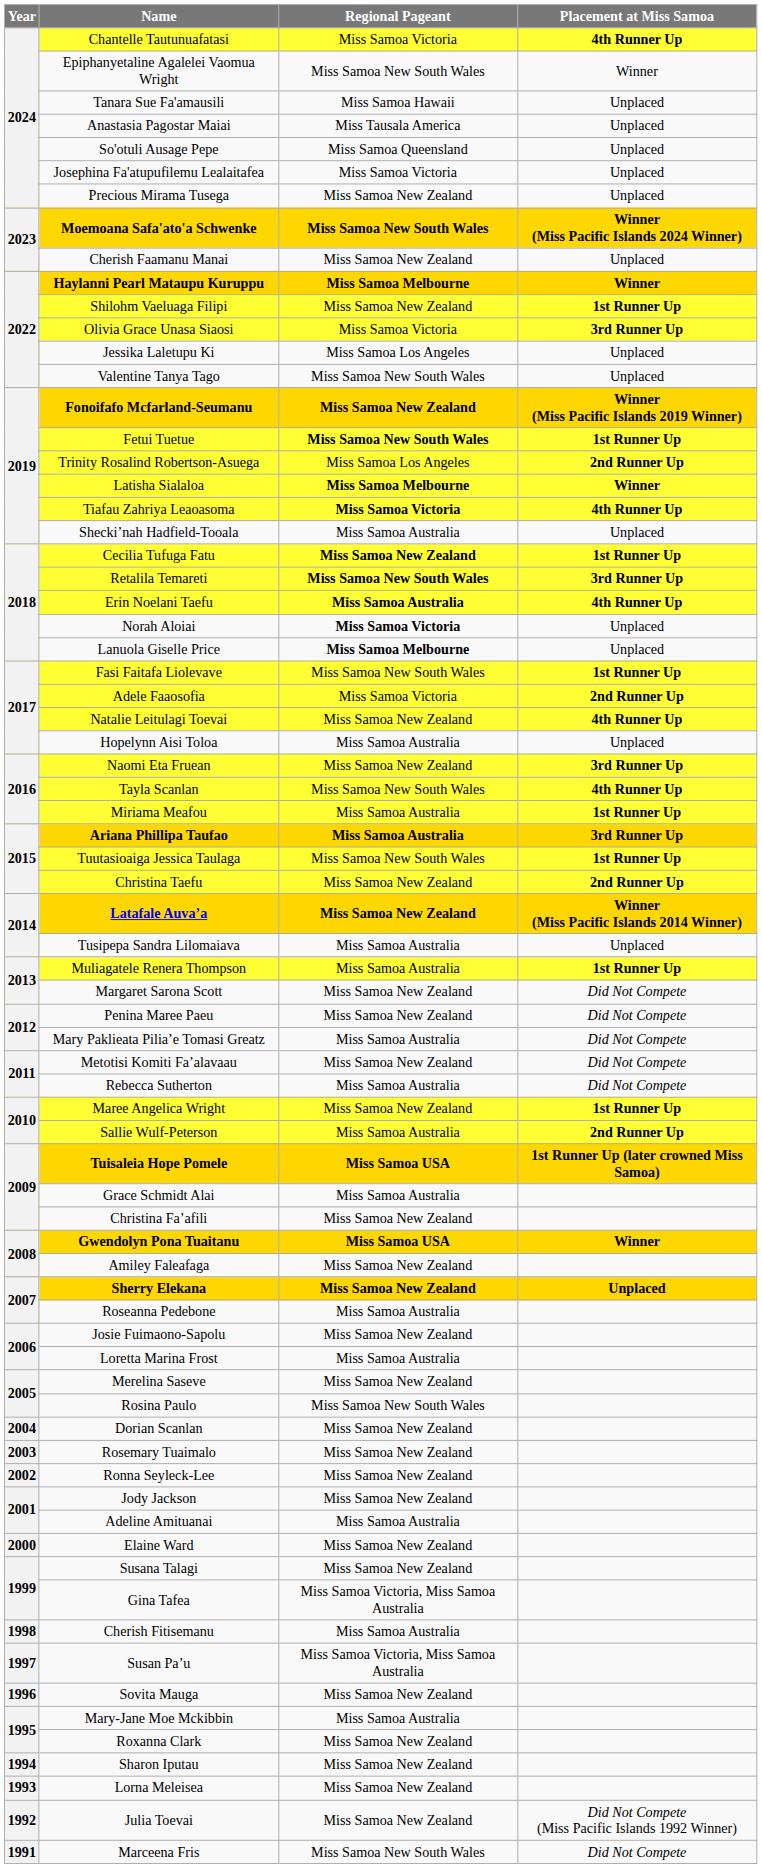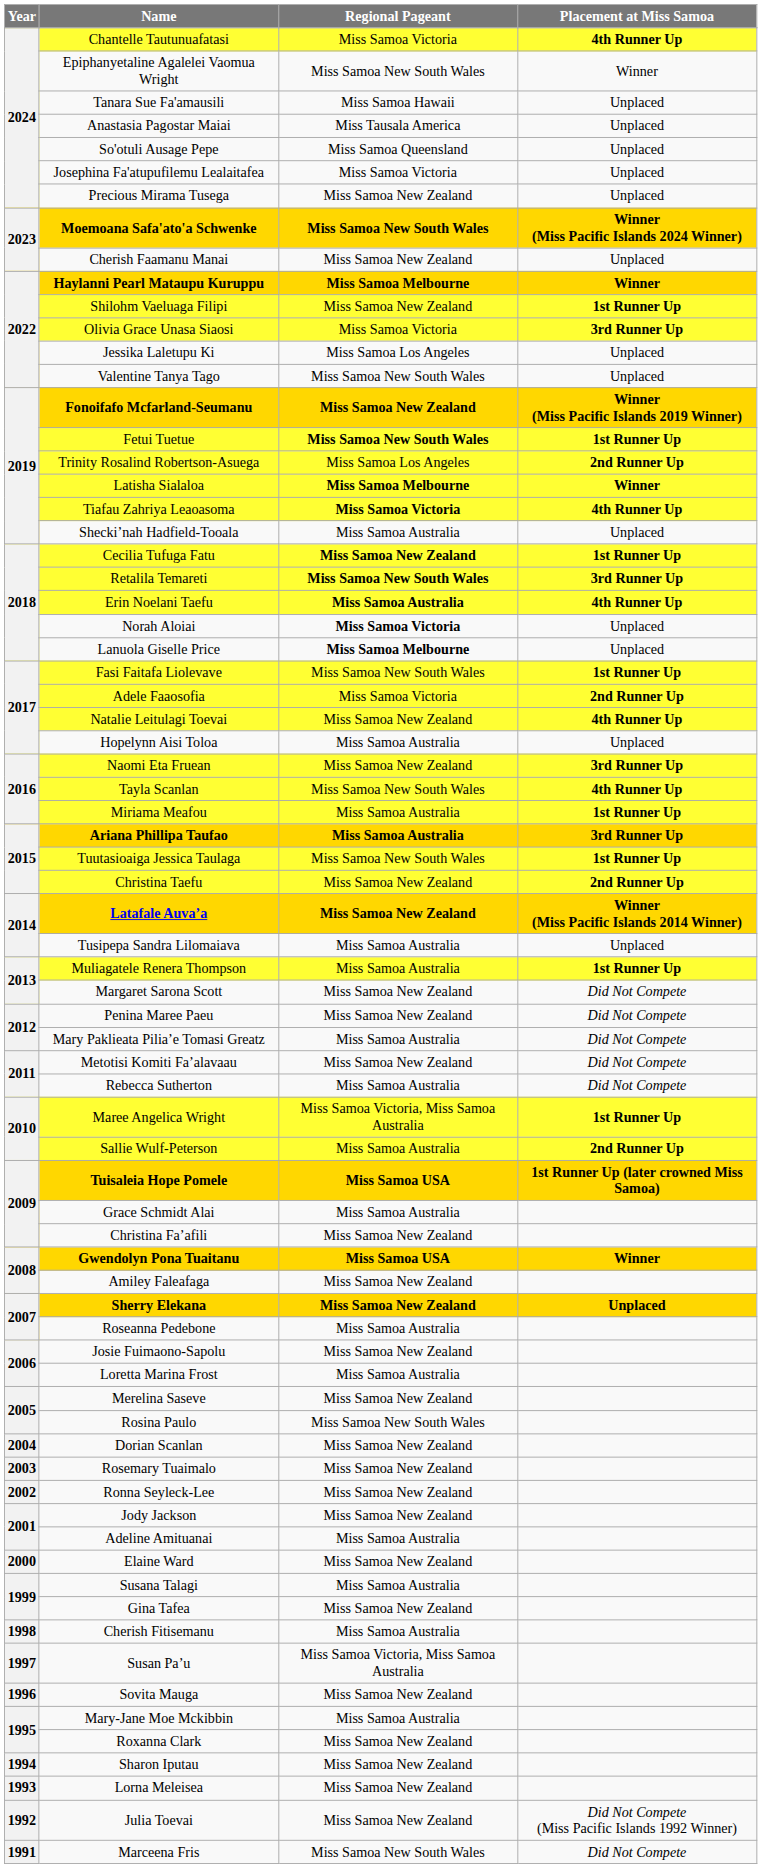(398, 1108) Miss Samoa New Zealand -> (398, 1117) Miss Samoa Victoria, Miss Samoa Australia
(398, 1568) Miss Samoa New Zealand -> (398, 1585) Miss Samoa Australia
(398, 1600) Miss Samoa Victoria, Miss Samoa Australia -> (398, 1608) Miss Samoa New Zealand
